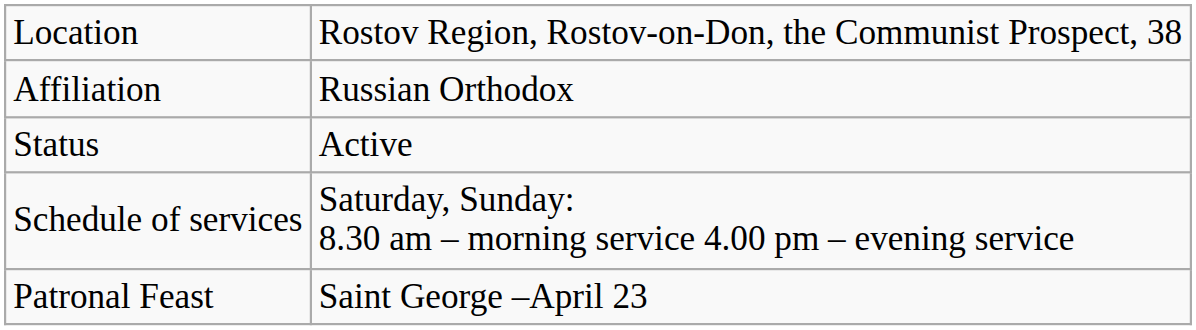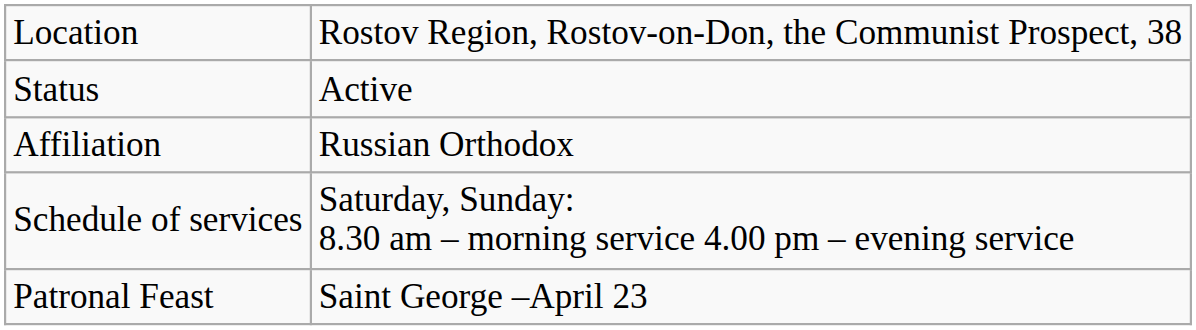rows swapped: (87, 88) <-> (56, 144)
